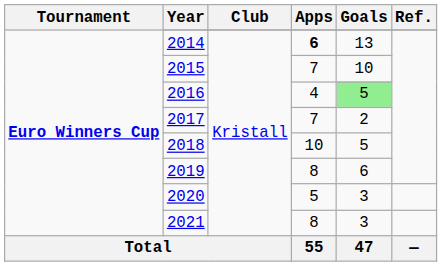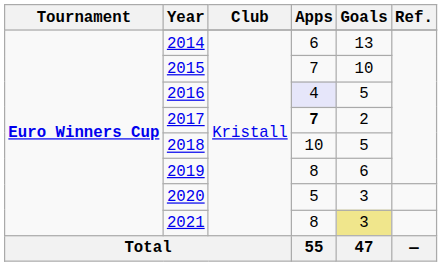(314, 43) bold -> (314, 43) normal
(314, 94) no background -> (314, 94) lavender background
(364, 94) lightgreen background -> (364, 94) no background
(314, 120) normal -> (314, 120) bold
(364, 223) no background -> (364, 223) khaki background
